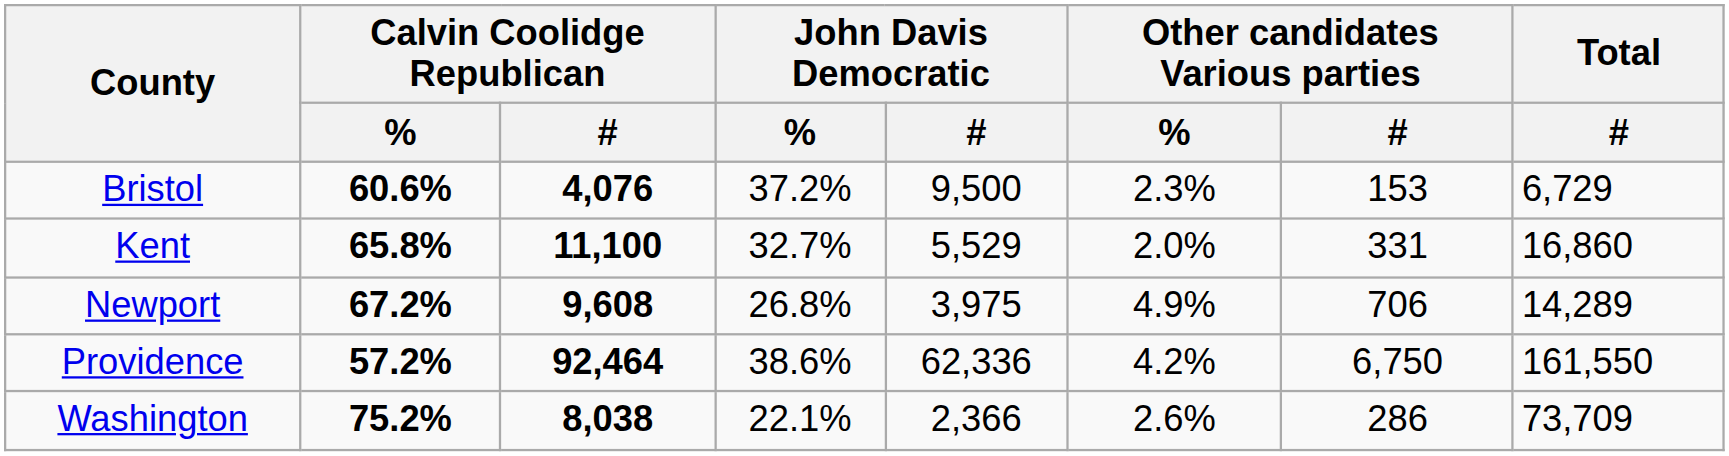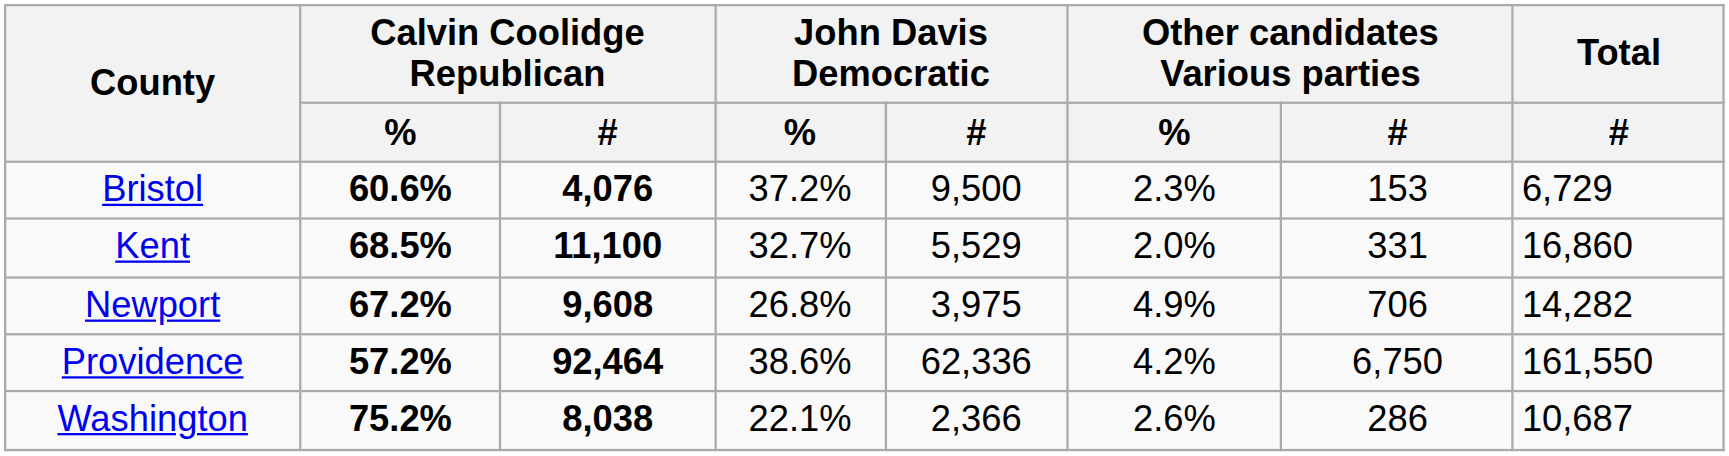(400, 246) 65.8% -> (400, 246) 68.5%
(1577, 304) 14,289 -> (1577, 304) 14,282
(1577, 419) 73,709 -> (1577, 419) 10,687
